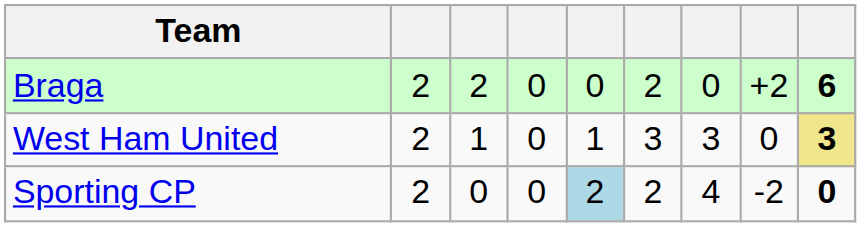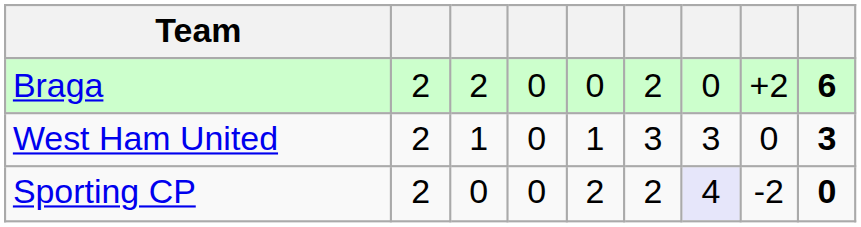(827, 138) khaki background -> (827, 138) no background
(595, 192) lightblue background -> (595, 192) no background
(711, 192) no background -> (711, 192) lavender background
